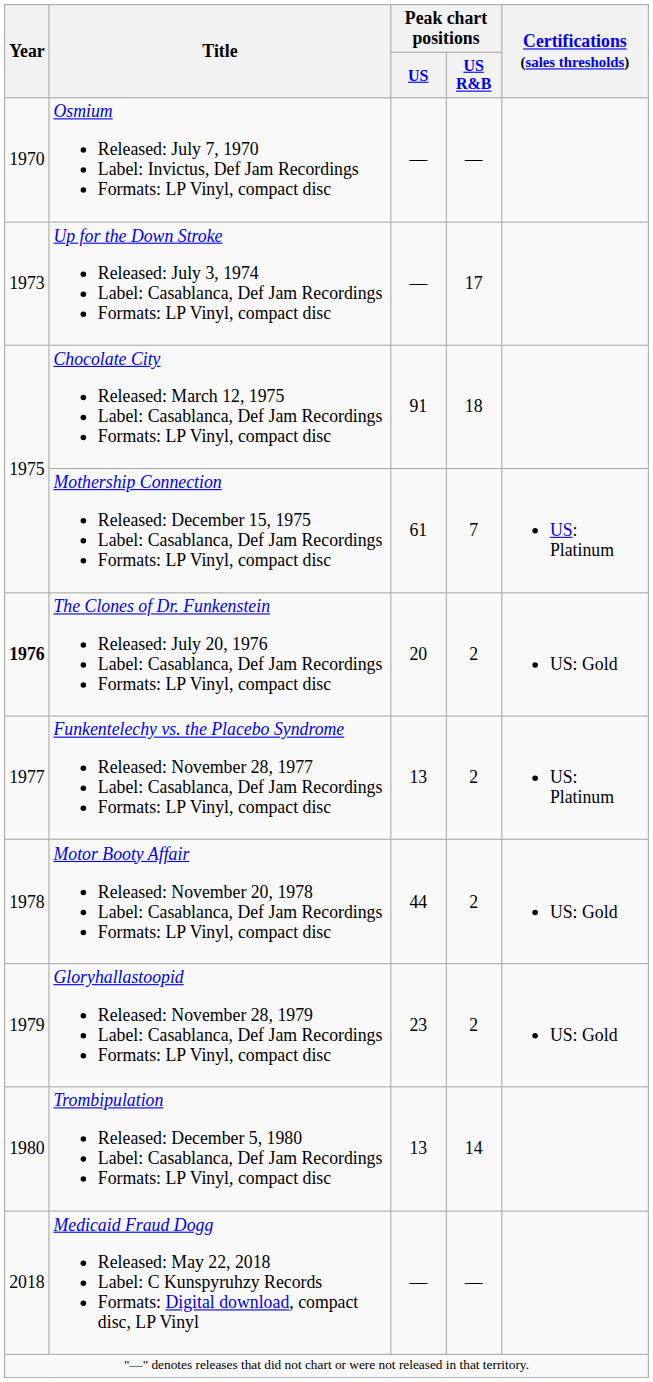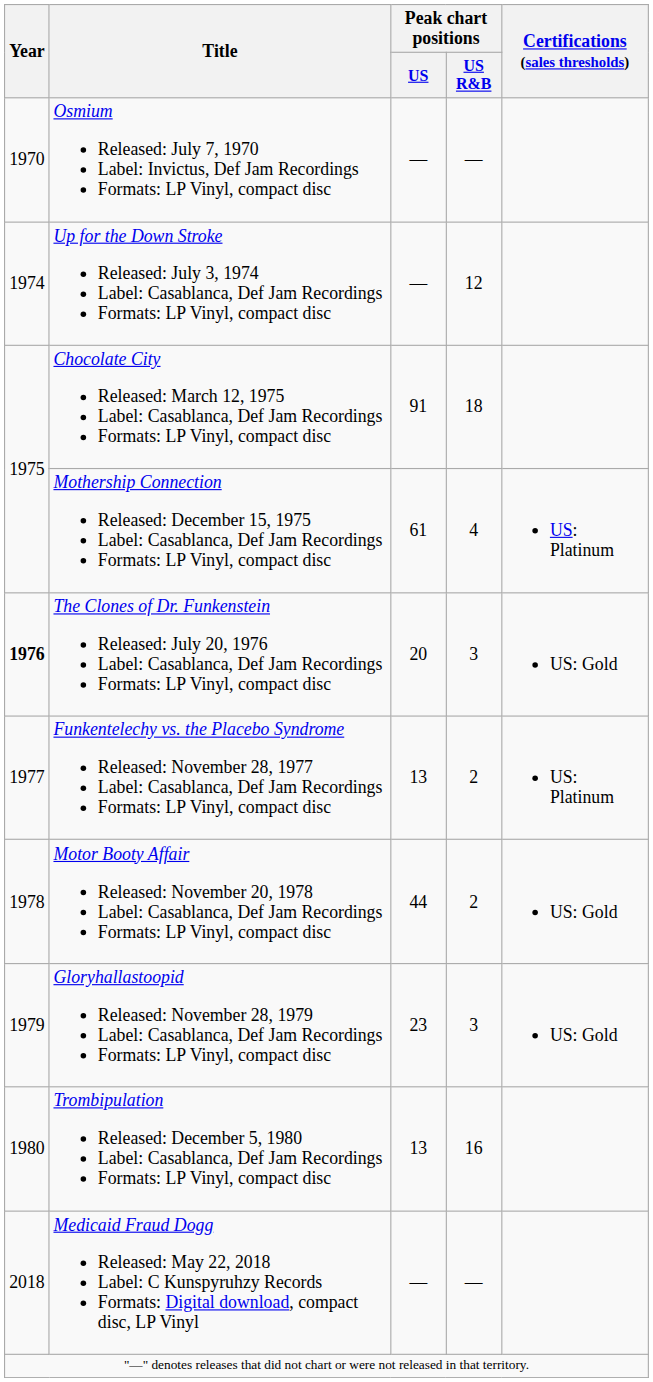(27, 283) 1973 -> (27, 283) 1974
(474, 283) 17 -> (474, 283) 12
(474, 530) 7 -> (474, 530) 4
(474, 654) 2 -> (474, 654) 3
(474, 1025) 2 -> (474, 1025) 3
(474, 1148) 14 -> (474, 1148) 16
